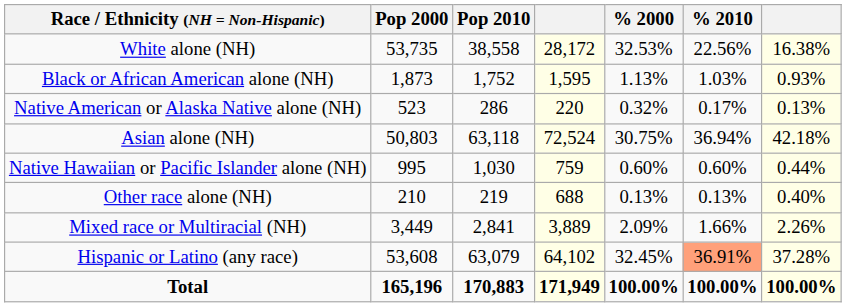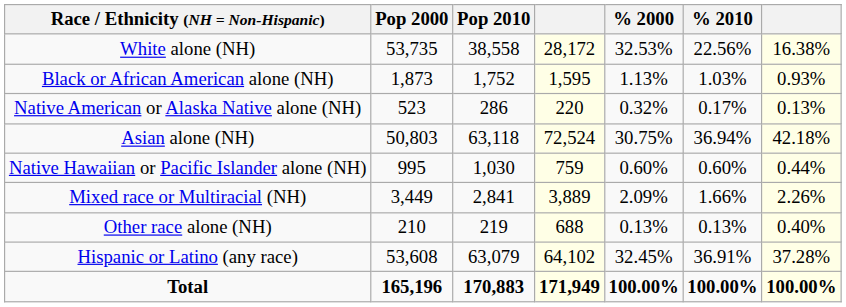rows swapped: (188, 197) <-> (188, 227)
(722, 256) lightsalmon background -> (722, 256) no background
